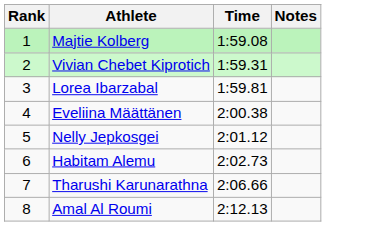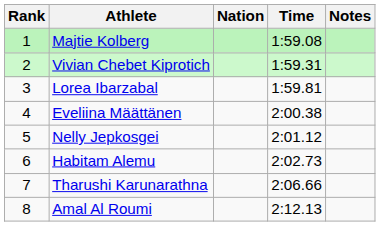+ column: (241, 16)
